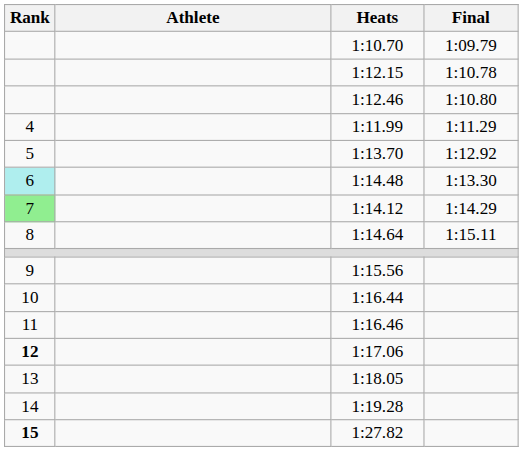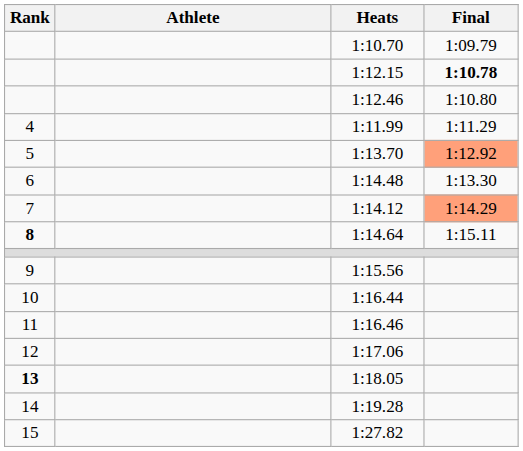(471, 72) normal -> (471, 72) bold
(471, 153) no background -> (471, 153) lightsalmon background
(30, 180) paleturquoise background -> (30, 180) no background
(30, 208) lightgreen background -> (30, 208) no background
(471, 208) no background -> (471, 208) lightsalmon background
(30, 235) normal -> (30, 235) bold
(30, 351) bold -> (30, 351) normal
(30, 378) normal -> (30, 378) bold
(30, 433) bold -> (30, 433) normal
